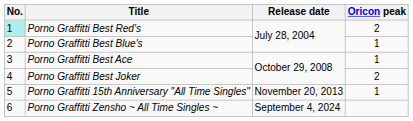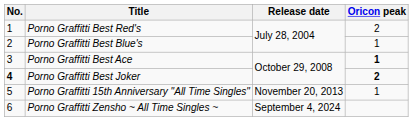(9, 28) paleturquoise background -> (9, 28) no background
(377, 60) normal -> (377, 60) bold
(9, 76) normal -> (9, 76) bold
(377, 76) normal -> (377, 76) bold
